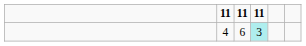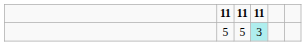(225, 31) 4 -> (225, 31) 5
(242, 31) 6 -> (242, 31) 5
